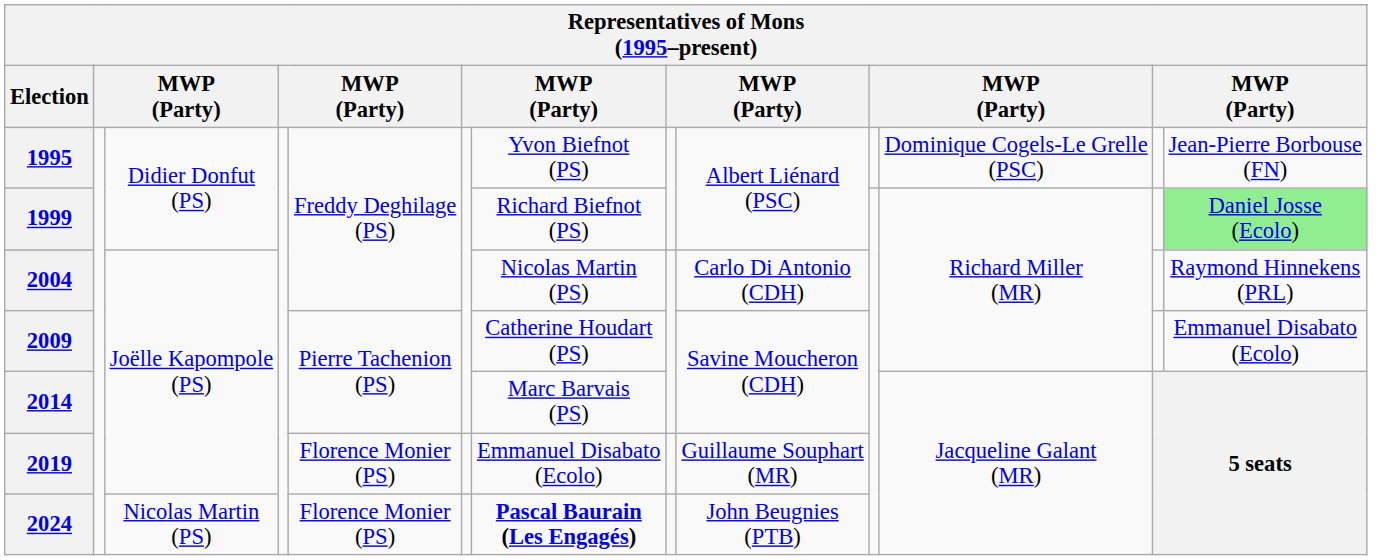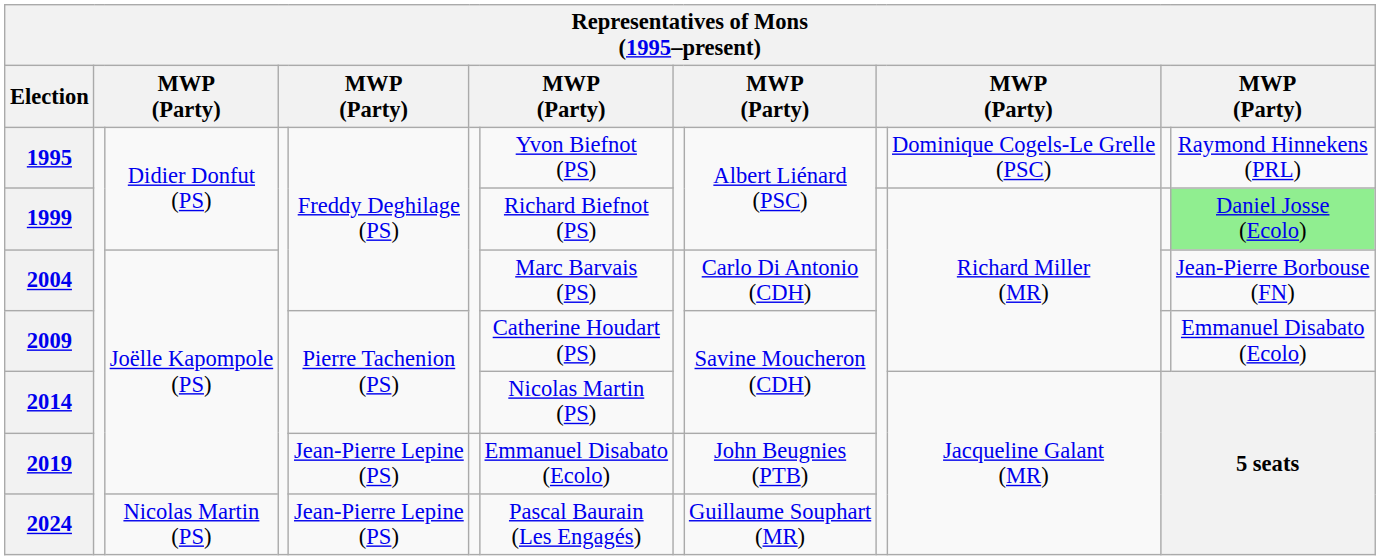(1265, 157) Jean-Pierre Borbouse (FN) -> (1273, 157) Raymond Hinnekens (PRL)
(569, 279) Nicolas Martin (PS) -> (576, 279) Marc Barvais (PS)
(1265, 279) Raymond Hinnekens (PRL) -> (1273, 279) Jean-Pierre Borbouse (FN)
(569, 402) Marc Barvais (PS) -> (576, 402) Nicolas Martin (PS)
(375, 463) Florence Monier (PS) -> (379, 463) Jean-Pierre Lepine (PS)
(773, 463) Guillaume Souphart (MR) -> (780, 463) John Beugnies (PTB)
(375, 524) Florence Monier (PS) -> (379, 524) Jean-Pierre Lepine (PS)
(569, 524) bold -> (576, 524) normal
(773, 524) John Beugnies (PTB) -> (780, 524) Guillaume Souphart (MR)
